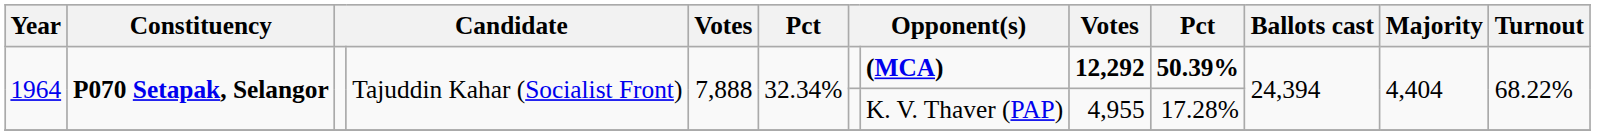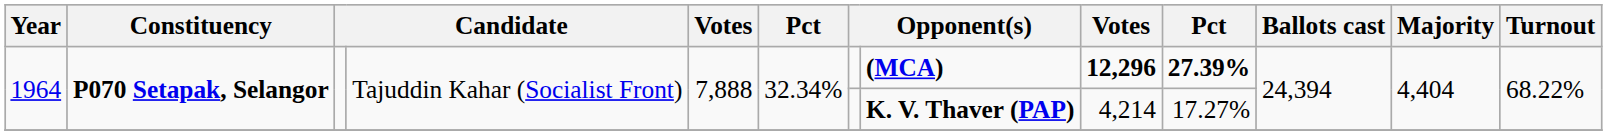(1110, 67) 12,292 -> (1121, 67) 12,296
(1198, 67) 50.39% -> (1209, 67) 27.39%
(965, 109) normal -> (970, 109) bold
(1116, 109) 4,955 -> (1127, 109) 4,214
(1200, 109) 17.28% -> (1211, 109) 17.27%
